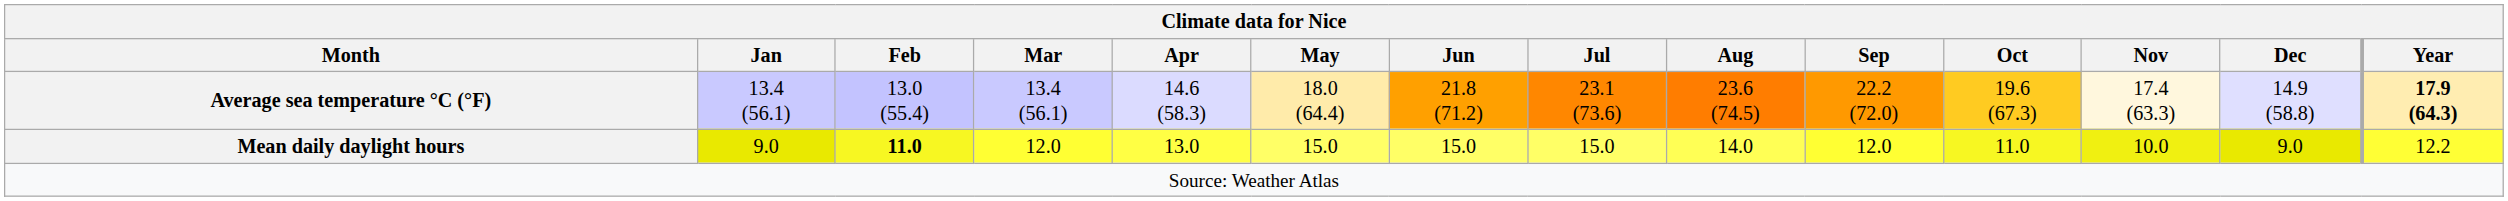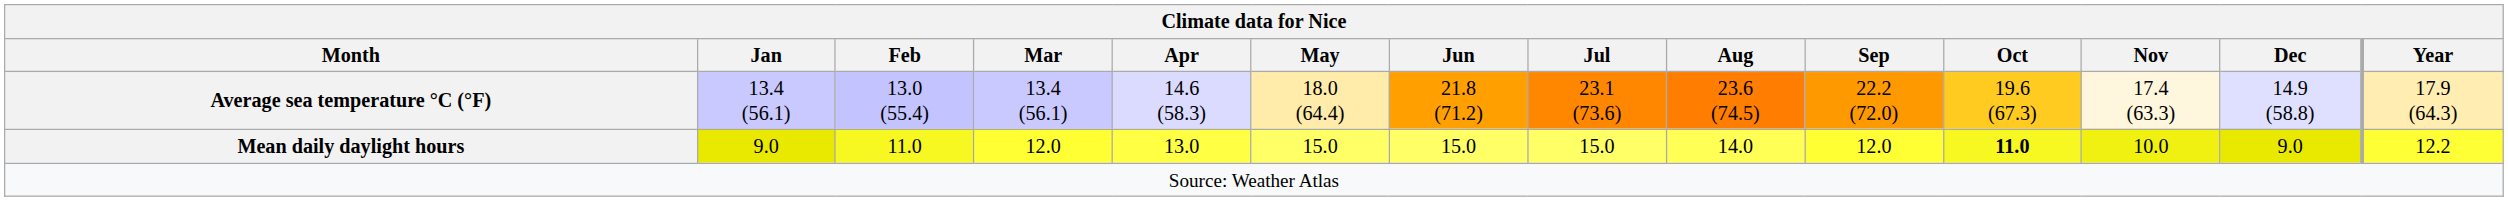(2433, 100) bold -> (2433, 100) normal
(905, 146) bold -> (905, 146) normal
(2012, 146) normal -> (2012, 146) bold
